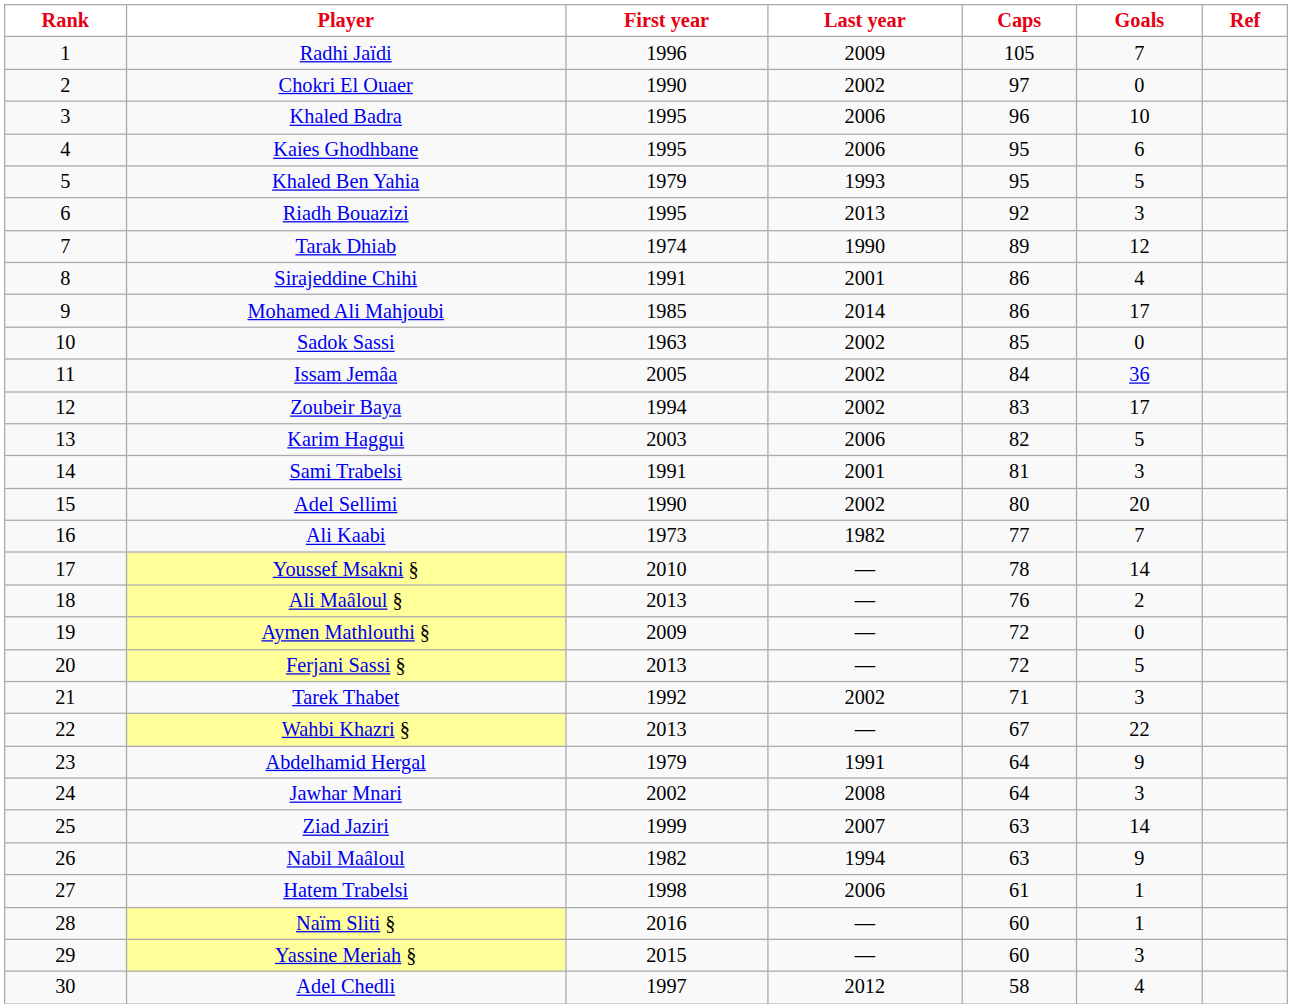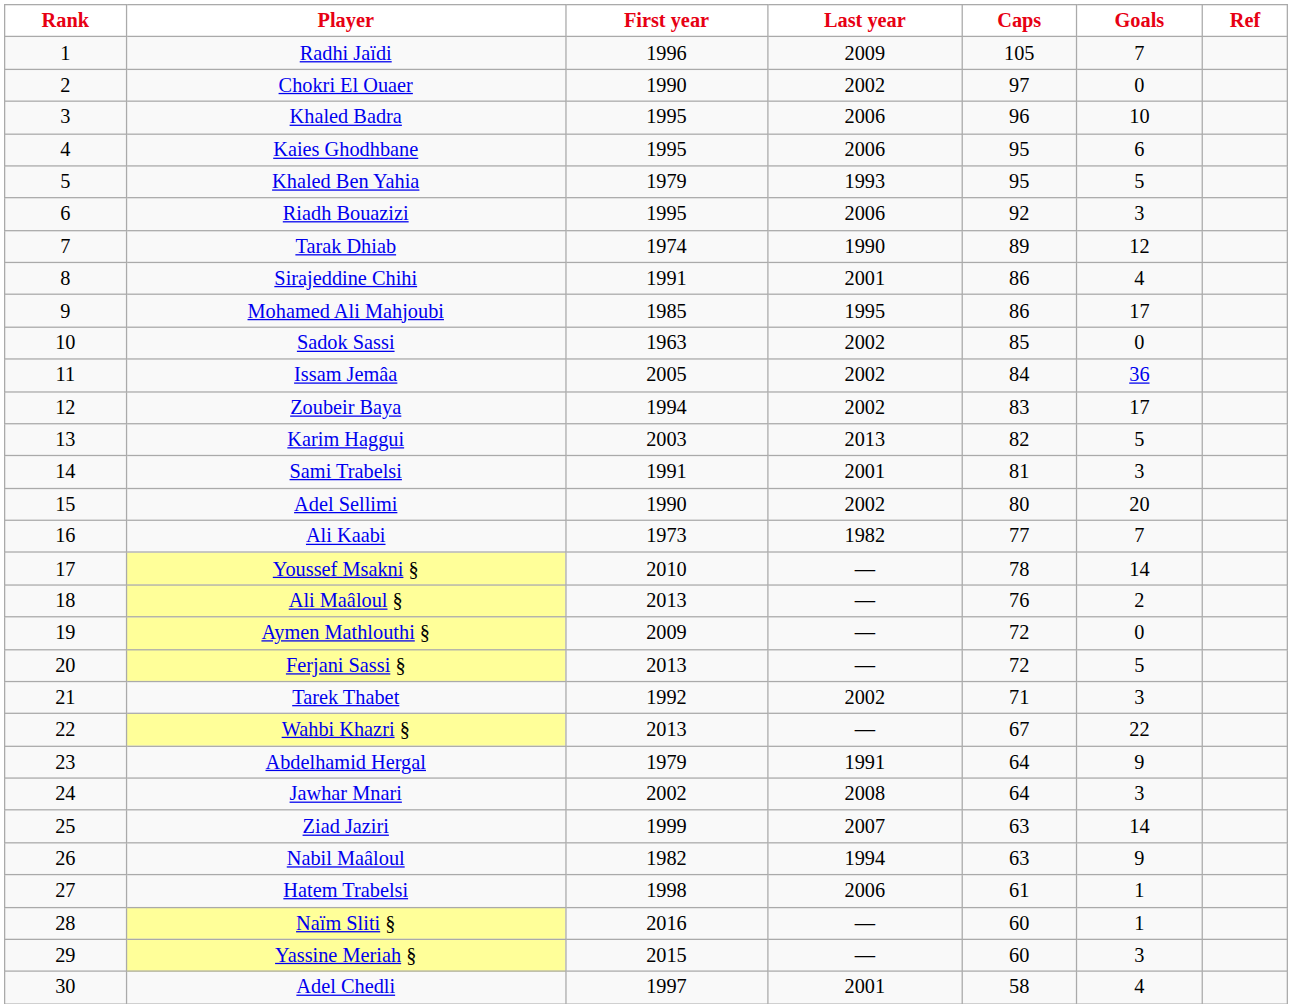(865, 213) 2013 -> (865, 213) 2006
(865, 310) 2014 -> (865, 310) 1995
(865, 439) 2006 -> (865, 439) 2013
(865, 987) 2012 -> (865, 987) 2001
